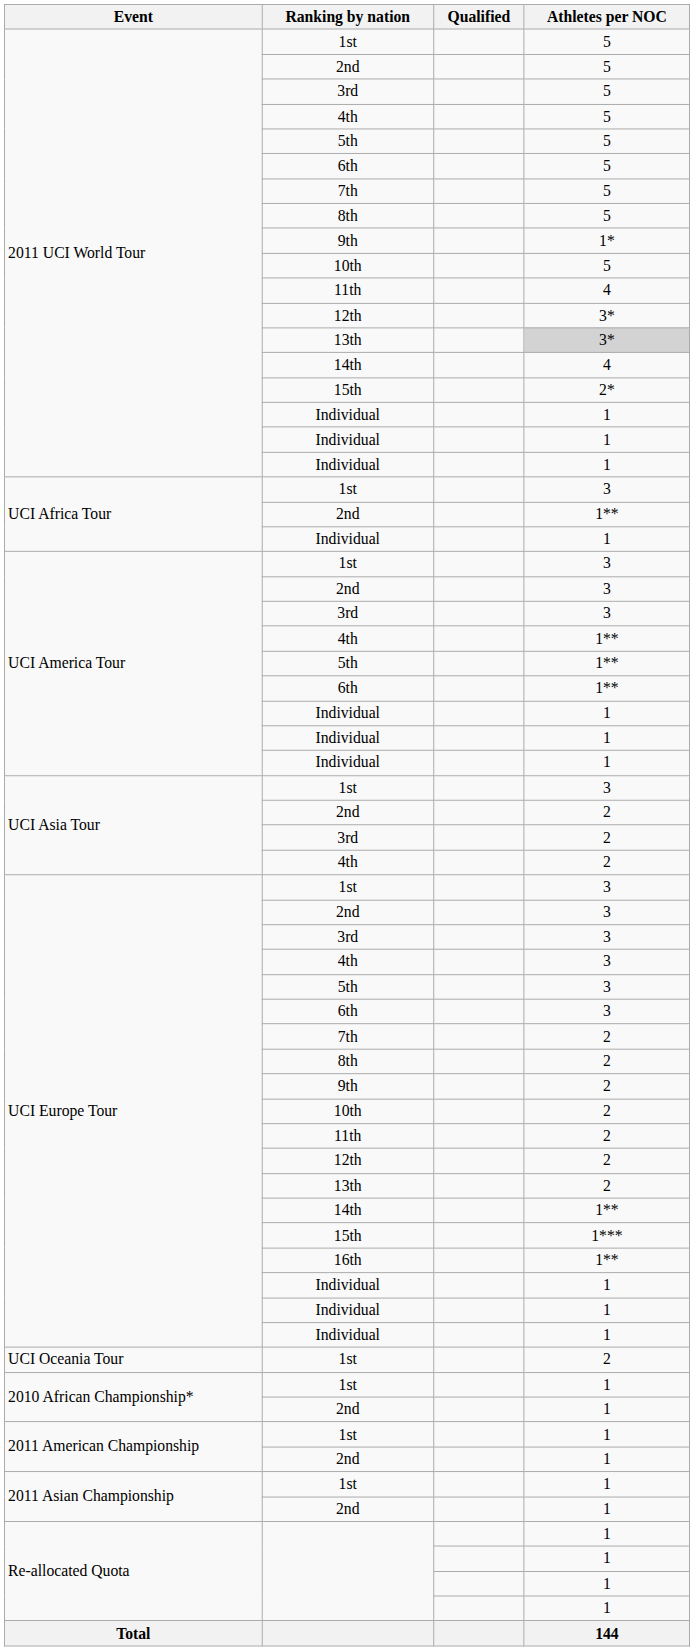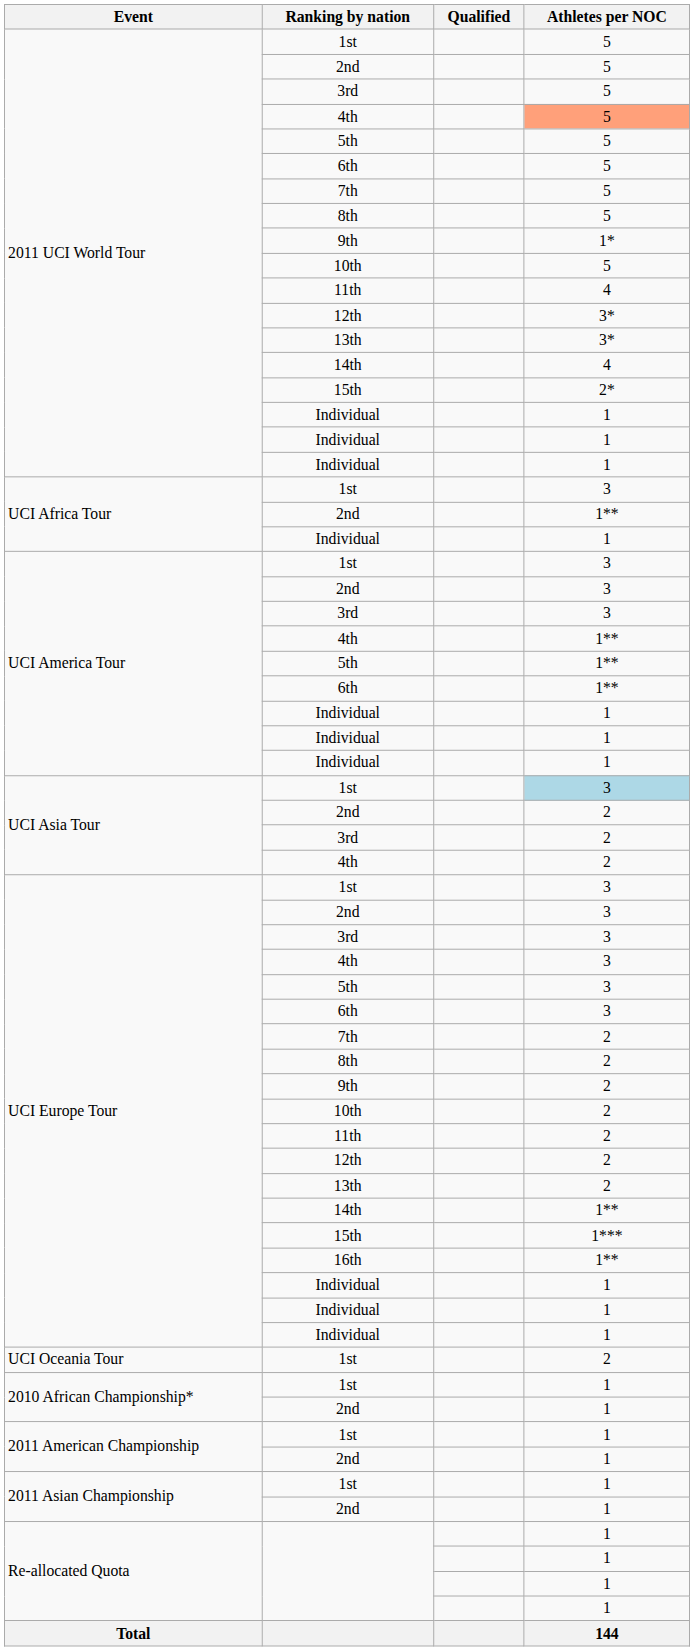(607, 116) no background -> (607, 116) lightsalmon background
(607, 340) lightgrey background -> (607, 340) no background
(607, 787) no background -> (607, 787) lightblue background
